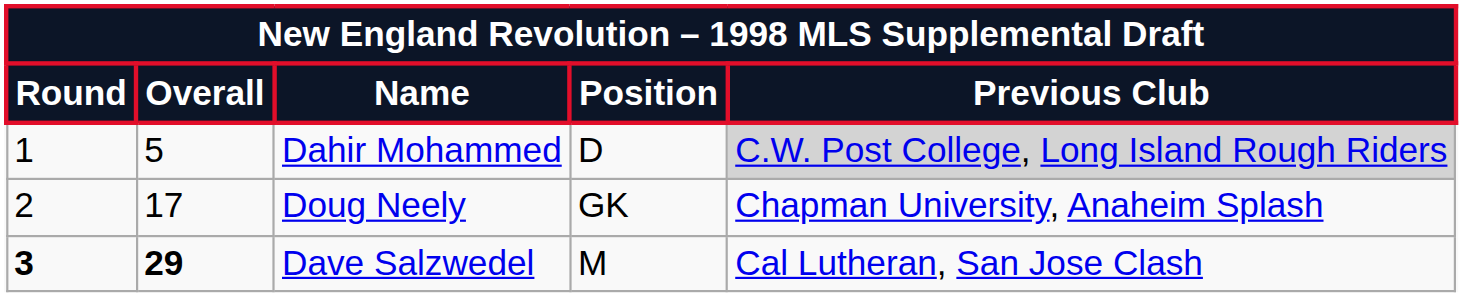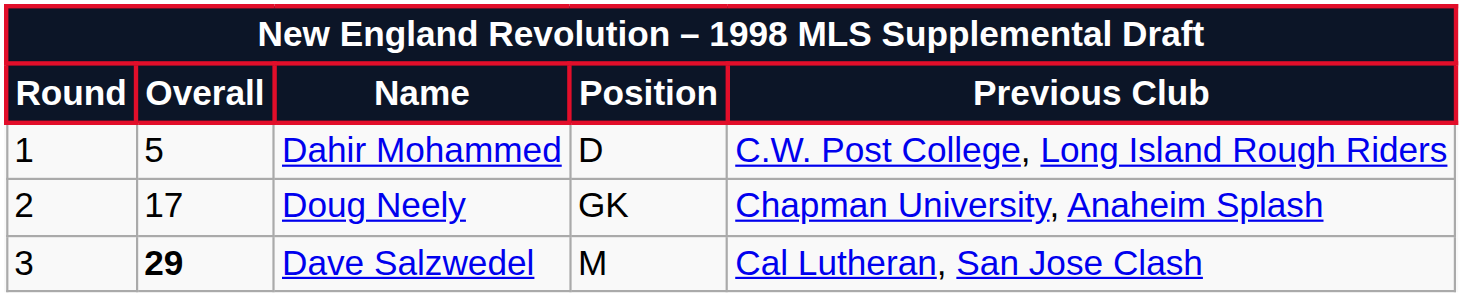(1091, 150) lightgrey background -> (1091, 150) no background
(24, 262) bold -> (24, 262) normal
